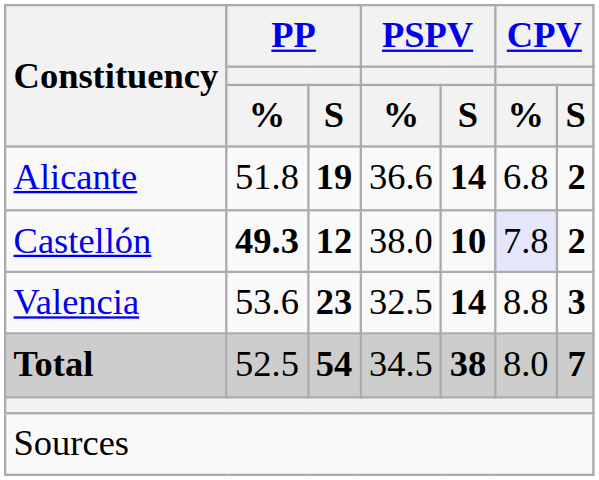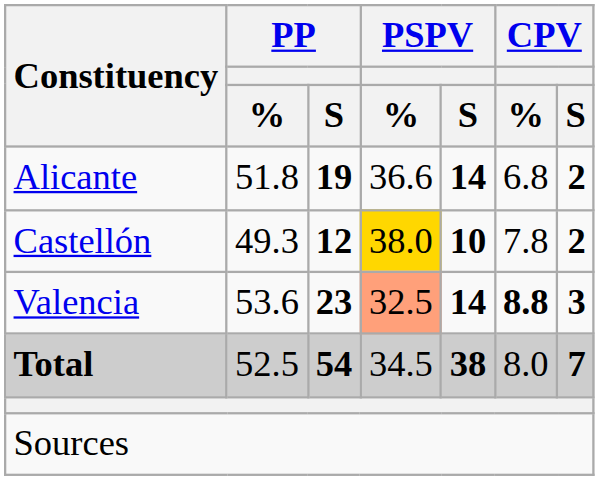(267, 239) bold -> (267, 239) normal
(401, 239) no background -> (401, 239) gold background
(526, 239) lavender background -> (526, 239) no background
(401, 302) no background -> (401, 302) lightsalmon background
(526, 302) normal -> (526, 302) bold
